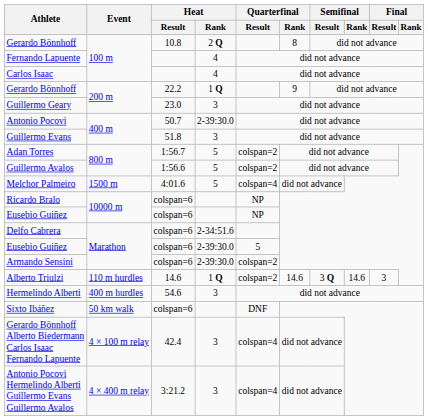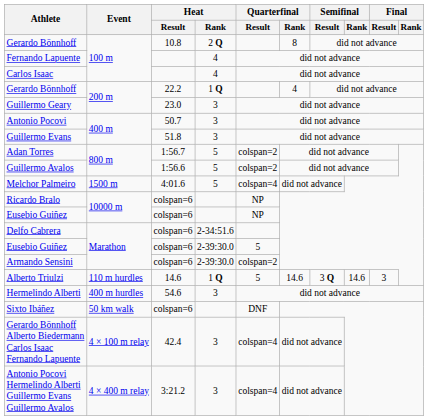(295, 90) 9 -> (295, 90) 4
(215, 121) 2-39:30.0 -> (215, 121) 3
(258, 278) colspan=2 -> (258, 278) 5
